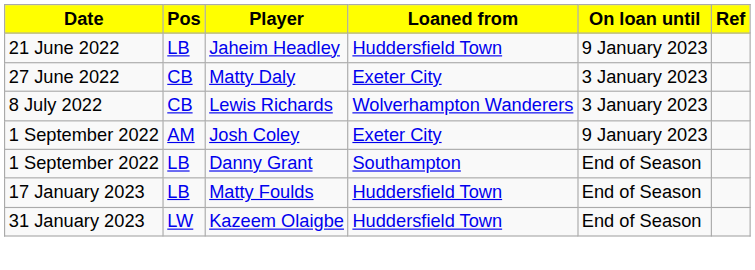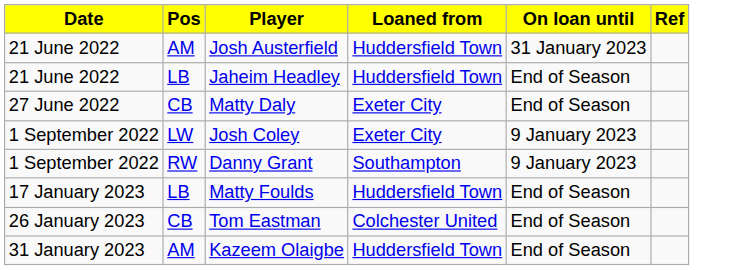+ row: (274, 47)
(645, 47) 9 January 2023 -> (570, 76) End of Season
(645, 76) 3 January 2023 -> (570, 105) End of Season
- row: (271, 105)
(181, 134) AM -> (180, 134) LW
(178, 163) LB -> (182, 163) RW
(642, 163) End of Season -> (573, 163) 9 January 2023
+ row: (265, 221)
(180, 221) LW -> (181, 250) AM
